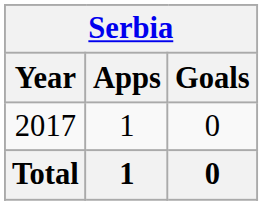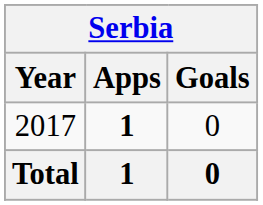(127, 125) normal -> (127, 125) bold
